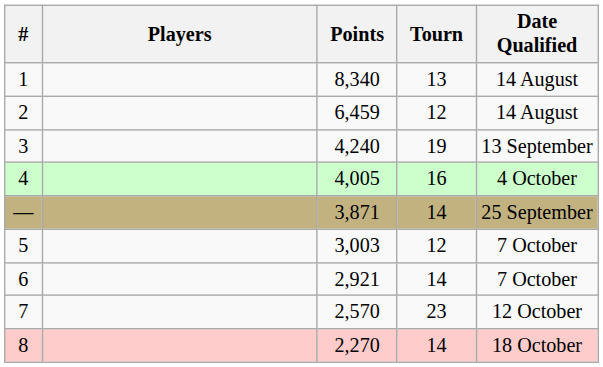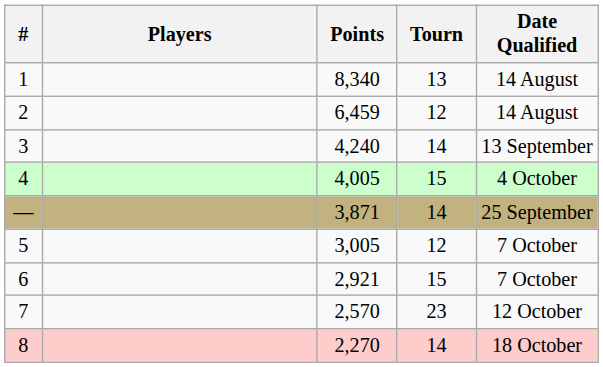(437, 145) 19 -> (437, 145) 14
(437, 179) 16 -> (437, 179) 15
(357, 245) 3,003 -> (357, 245) 3,005
(437, 278) 14 -> (437, 278) 15
